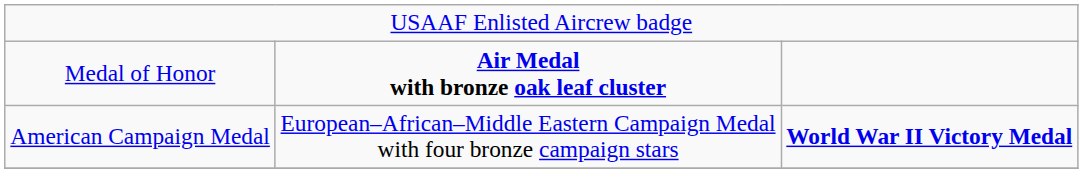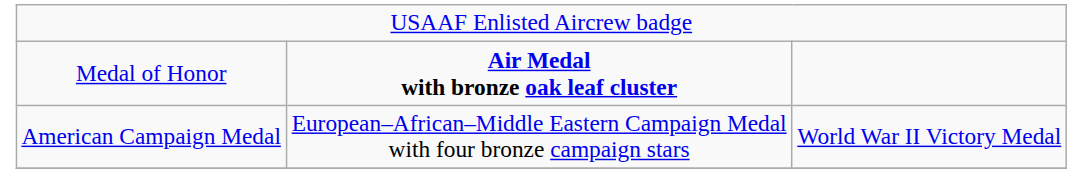(929, 136) bold -> (929, 136) normal
